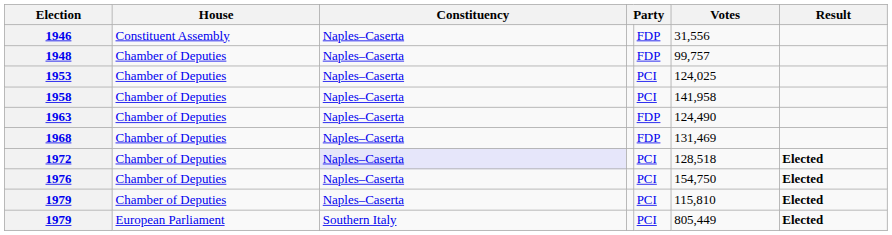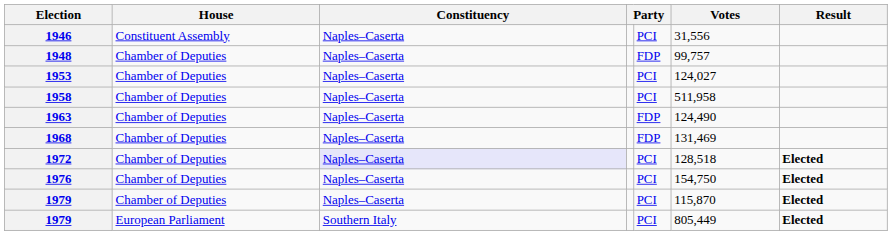(649, 35) FDP -> (647, 35) PCI
(695, 76) 124,025 -> (695, 76) 124,027
(695, 96) 141,958 -> (695, 96) 511,958
(695, 199) 115,810 -> (695, 199) 115,870
